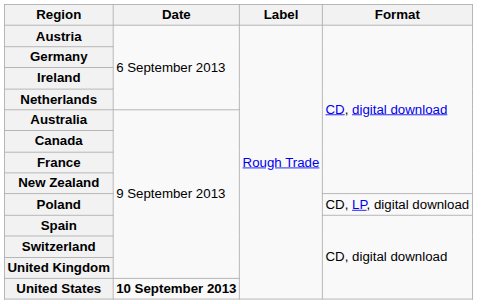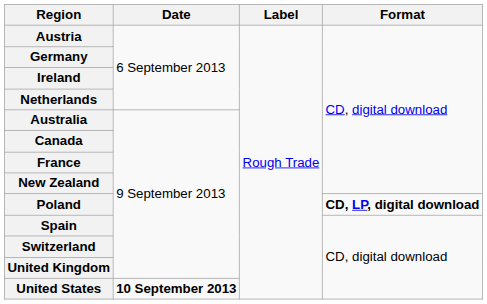(397, 204) normal -> (402, 204) bold
